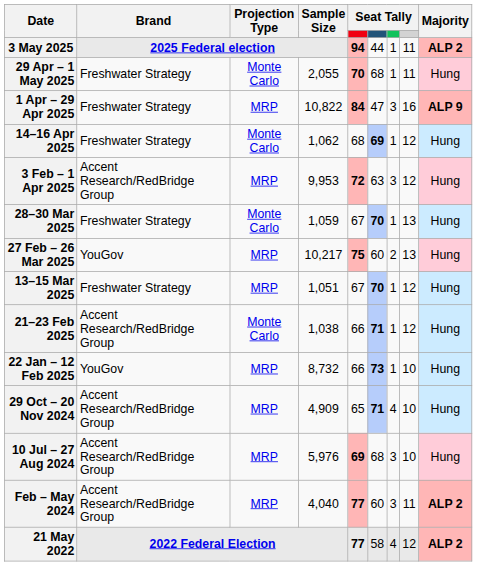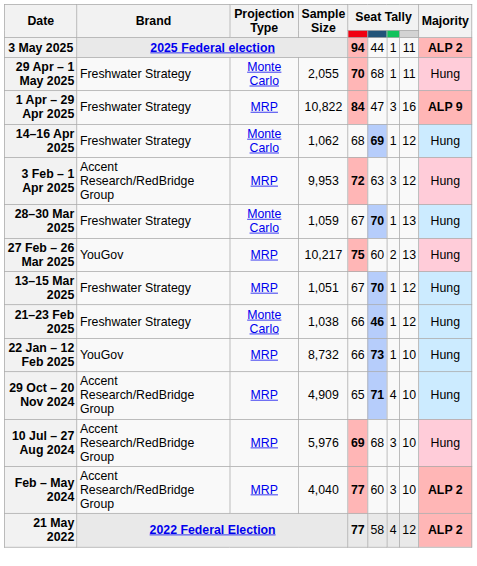(137, 328) Accent Research/RedBridge Group -> (135, 321) Freshwater Strategy
(377, 328) 71 -> (377, 321) 46
(409, 503) 11 -> (409, 490) 10
